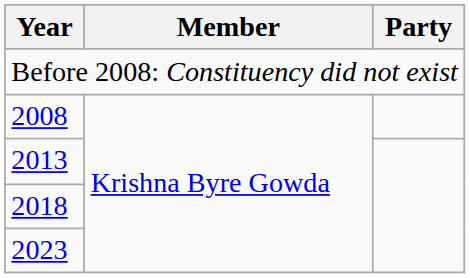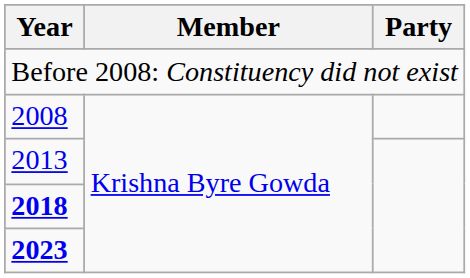(40, 205) normal -> (40, 205) bold
(40, 250) normal -> (40, 250) bold
